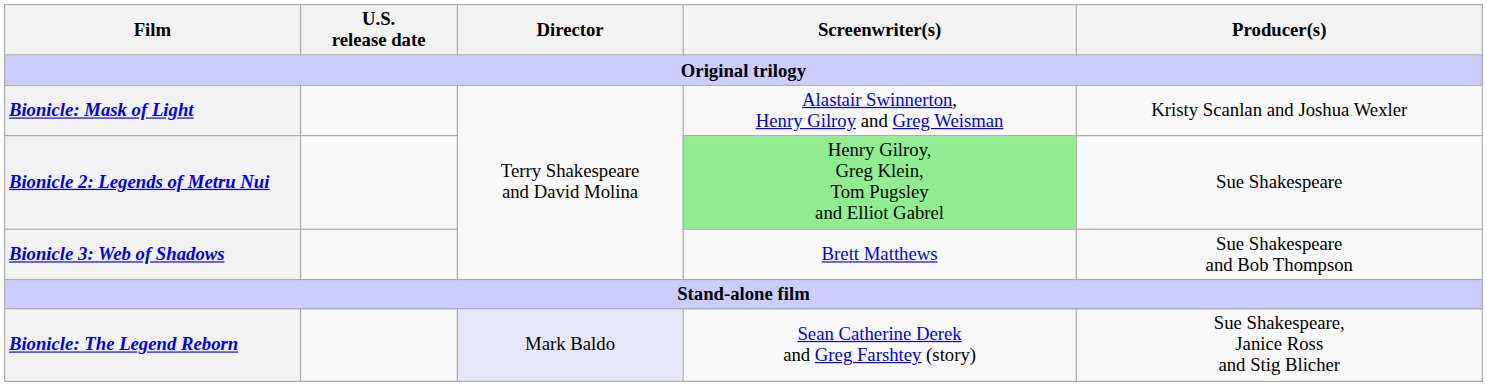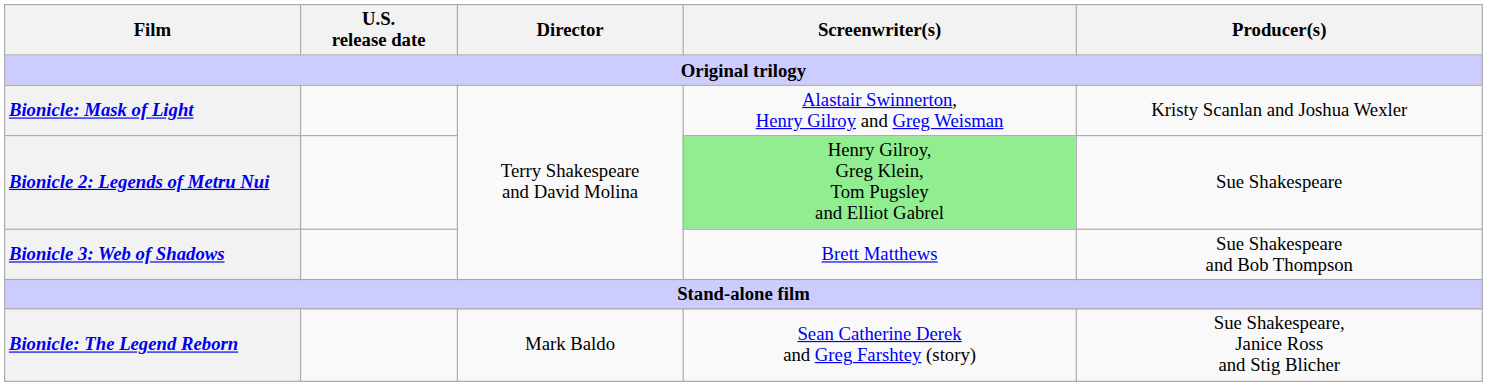(570, 344) lavender background -> (570, 344) no background
